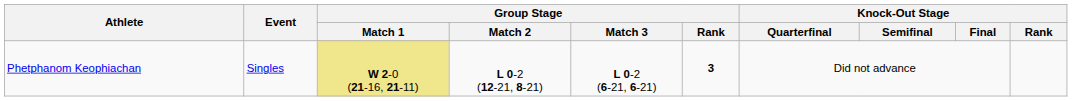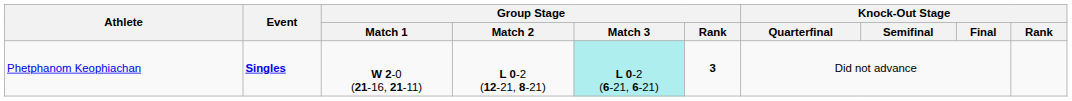(265, 69) normal -> (266, 69) bold
(383, 81) khaki background -> (387, 81) no background
(627, 81) no background -> (629, 81) paleturquoise background
